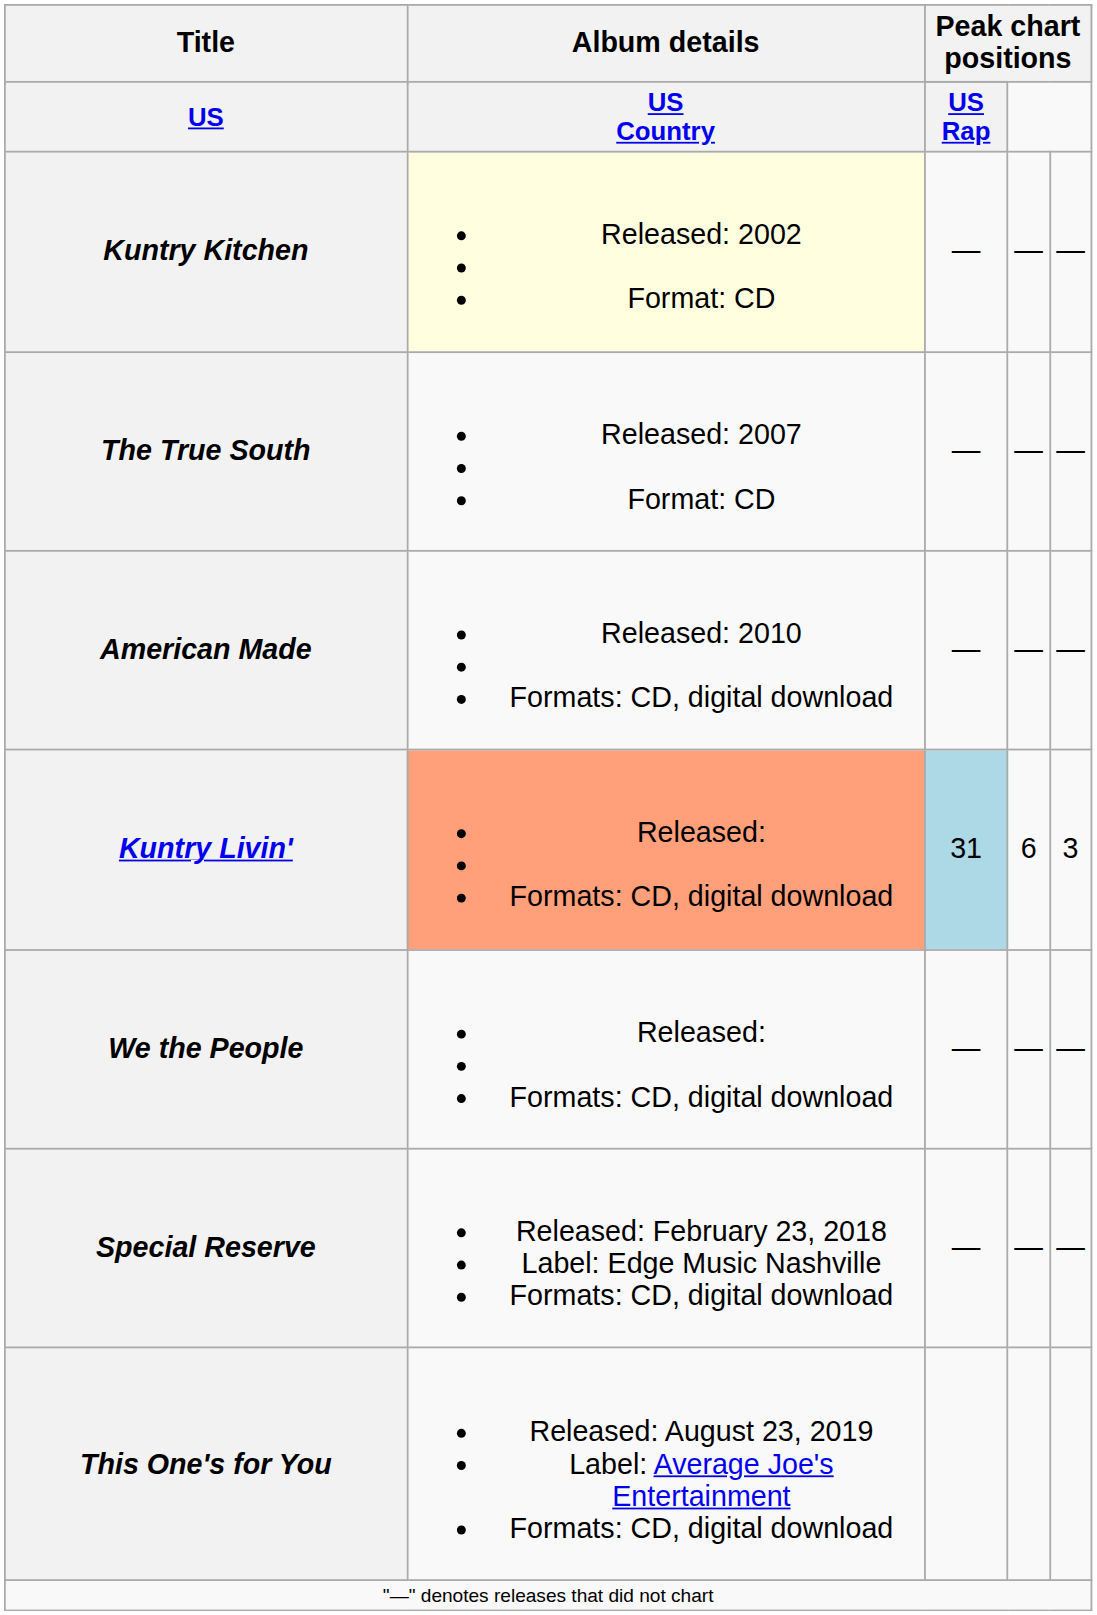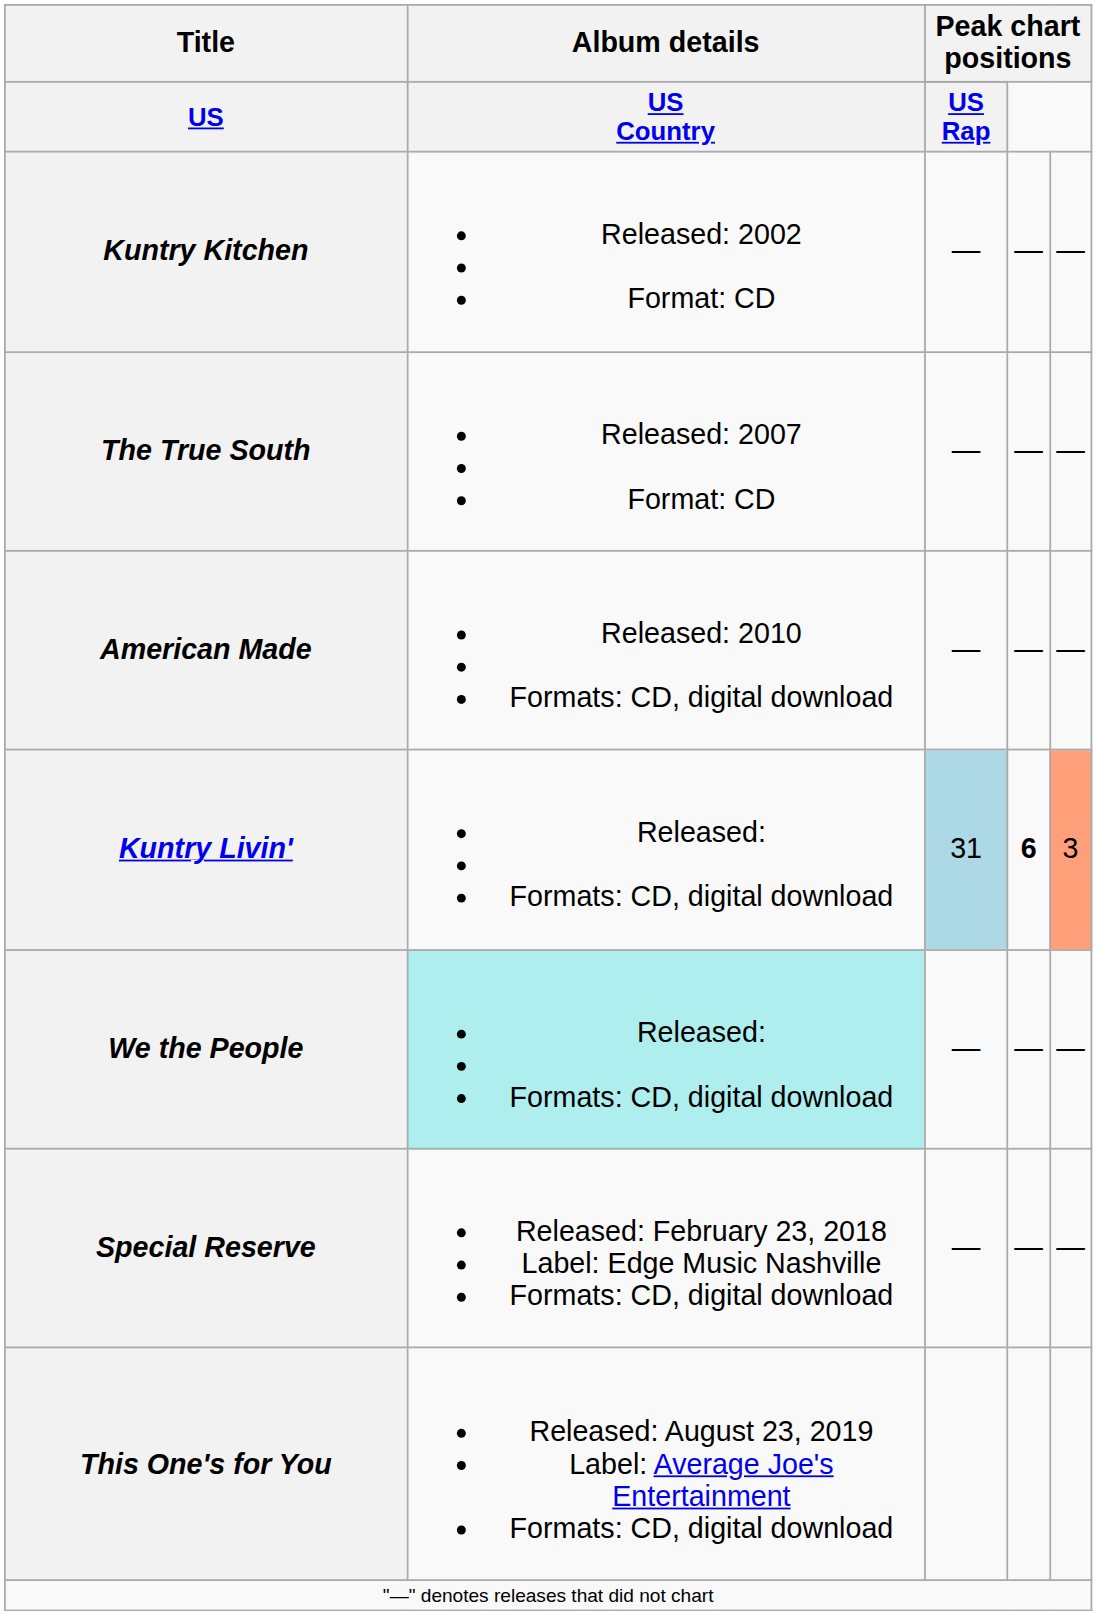(666, 268) lightyellow background -> (666, 268) no background
(666, 866) lightsalmon background -> (666, 866) no background
(1029, 849) normal -> (1029, 849) bold
(1071, 849) no background -> (1071, 849) lightsalmon background
(666, 1065) no background -> (666, 1065) paleturquoise background
